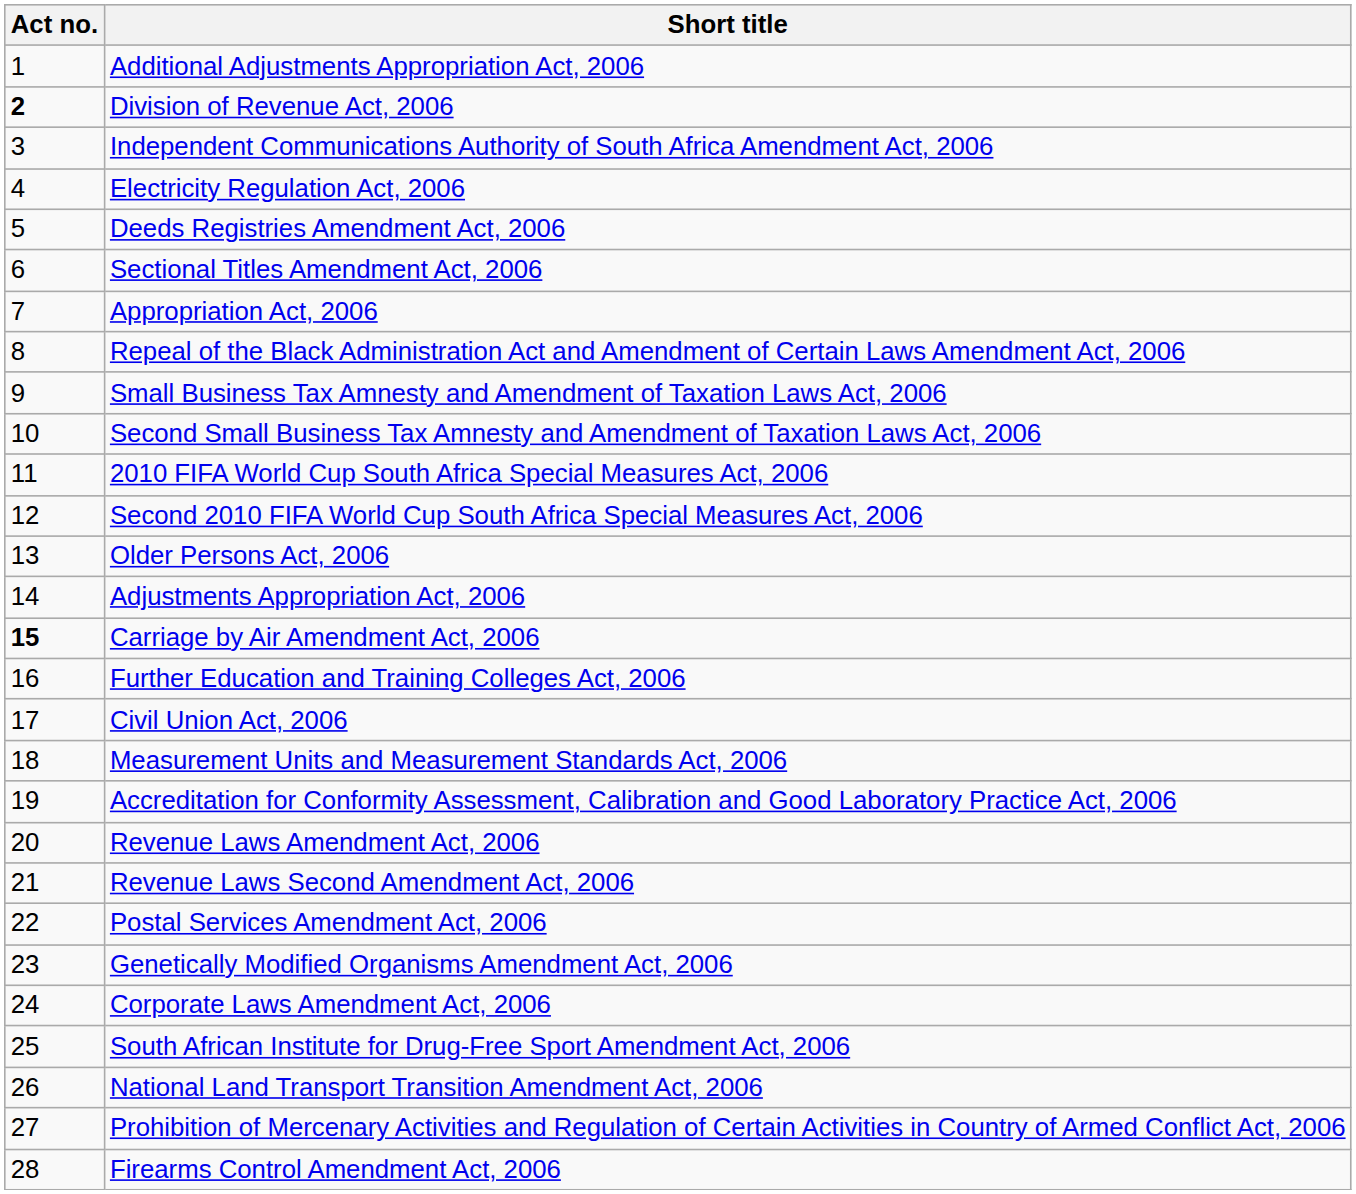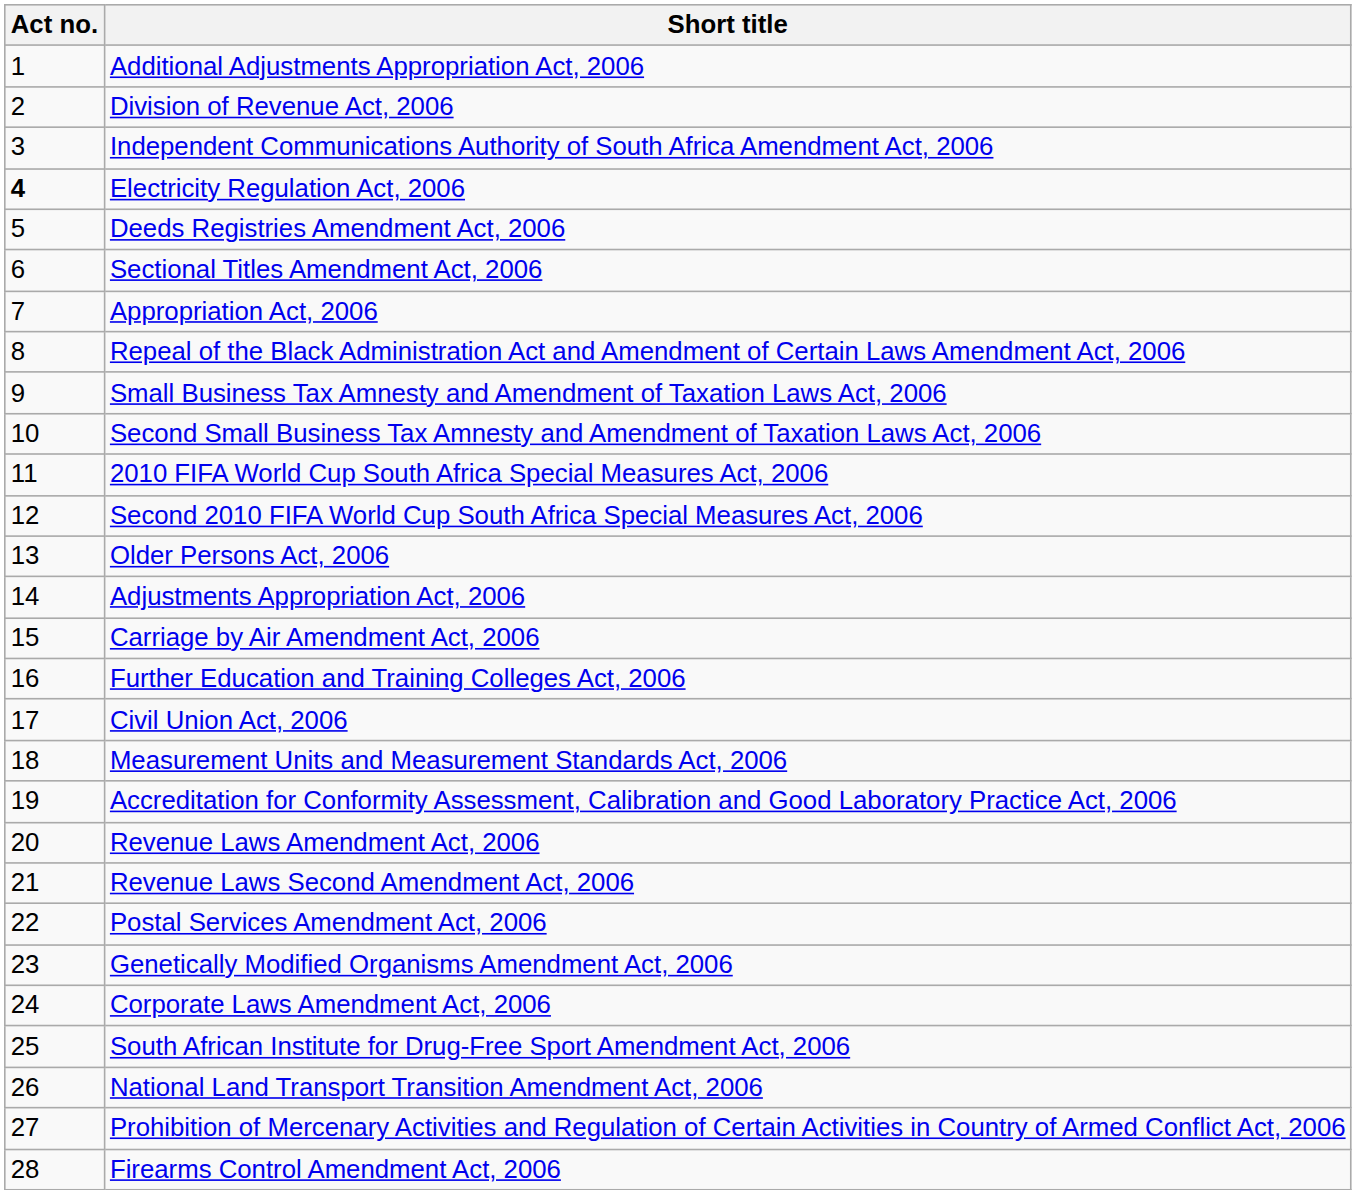(18, 106) bold -> (18, 106) normal
(18, 188) normal -> (18, 188) bold
(25, 637) bold -> (25, 637) normal
